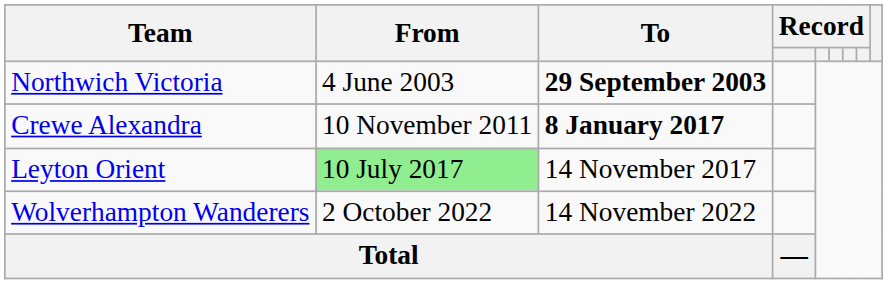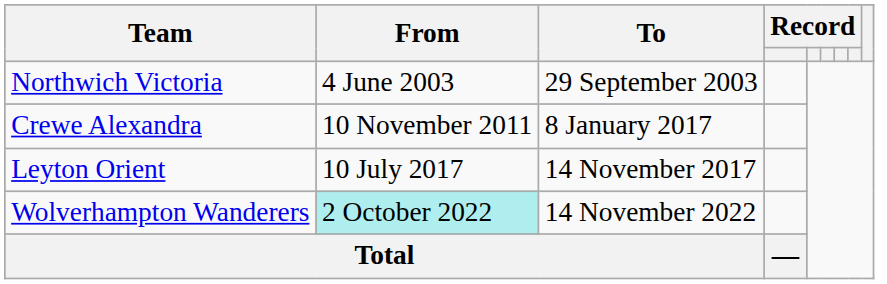(656, 82) bold -> (651, 82) normal
(635, 125) bold -> (628, 125) normal
(393, 168) lightgreen background -> (393, 168) no background
(407, 212) no background -> (407, 212) paleturquoise background
